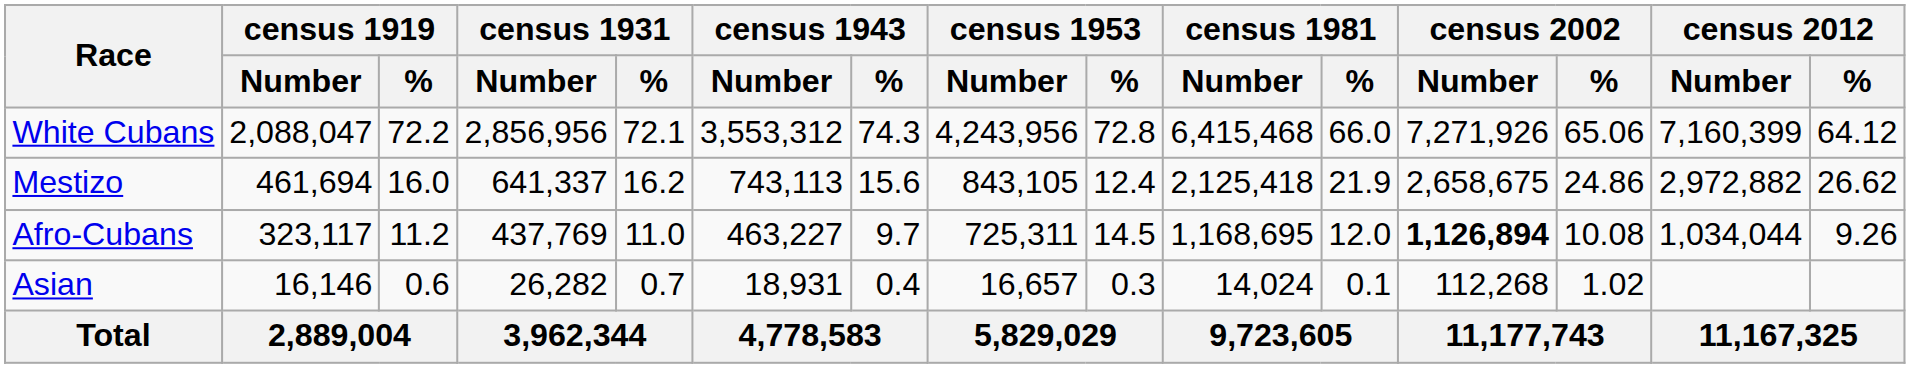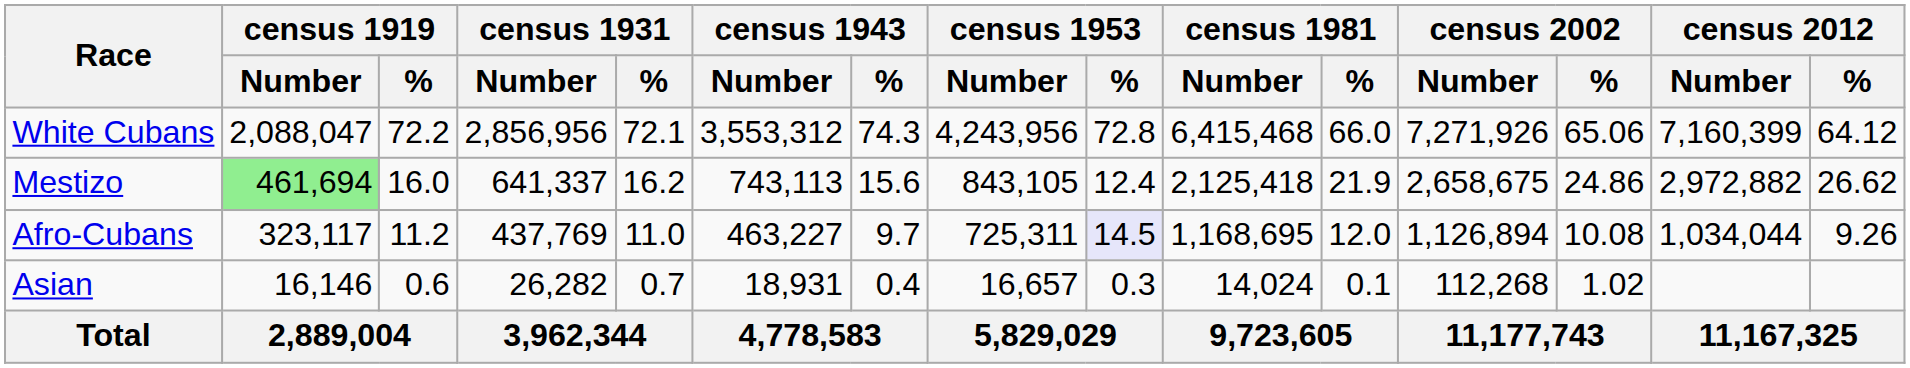(314, 183) no background -> (314, 183) lightgreen background
(1124, 234) no background -> (1124, 234) lavender background
(1477, 234) bold -> (1477, 234) normal
